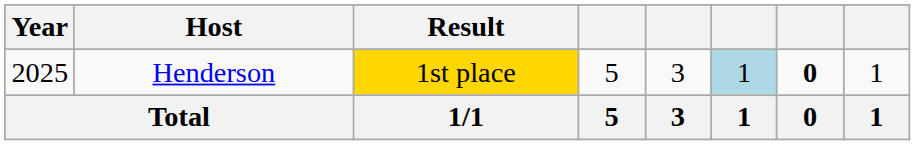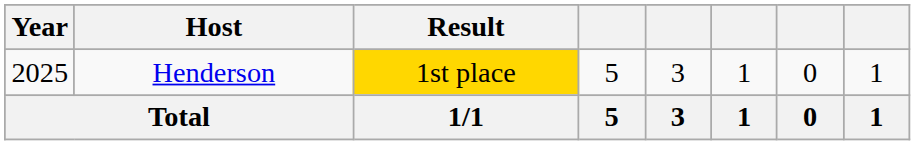(744, 71) lightblue background -> (744, 71) no background
(810, 71) bold -> (810, 71) normal
